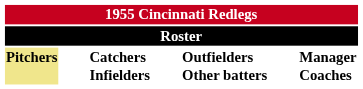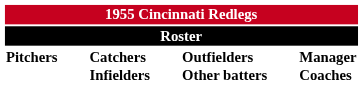(32, 57) khaki background -> (32, 57) no background
